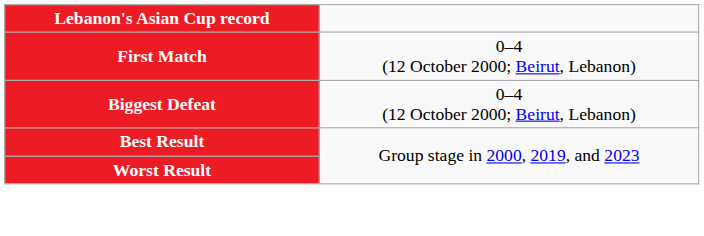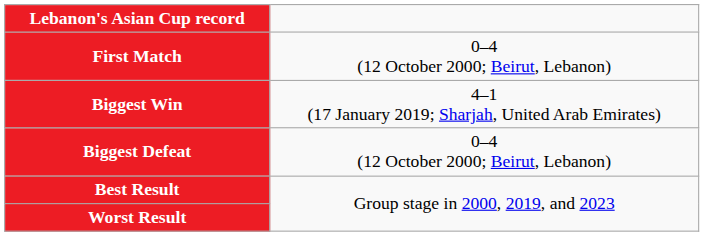+ row: (137, 103)
